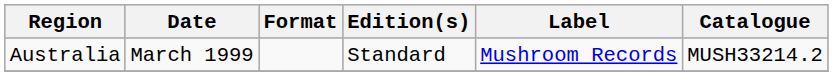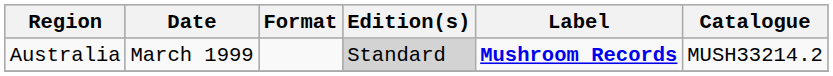(396, 55) no background -> (396, 55) lightgrey background
(579, 55) normal -> (579, 55) bold
